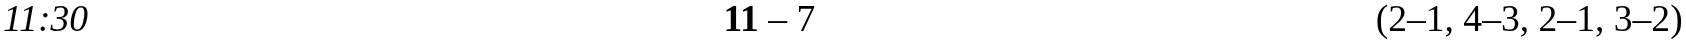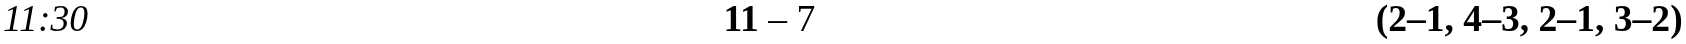(1529, 18) normal -> (1529, 18) bold
